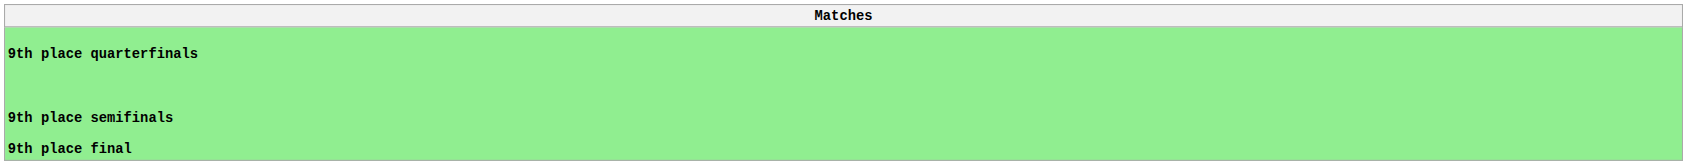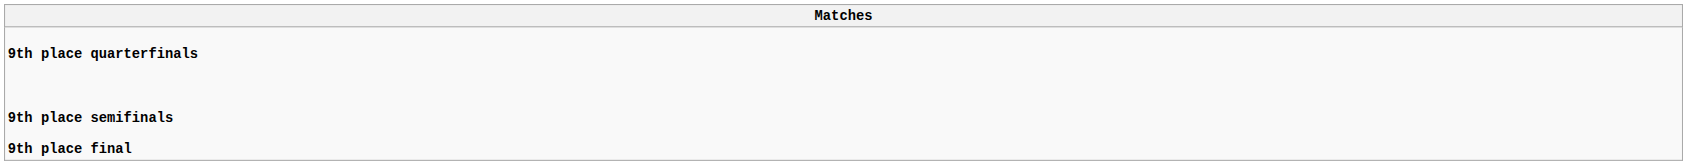(103, 102) lightgreen background -> (103, 102) no background
